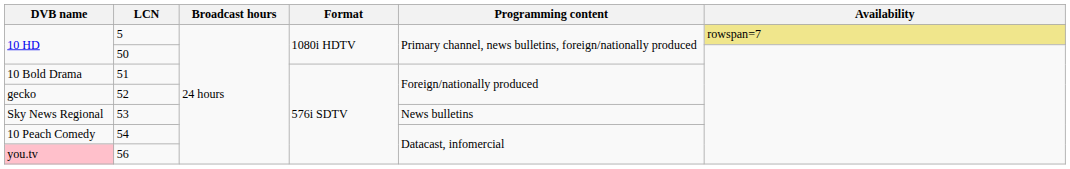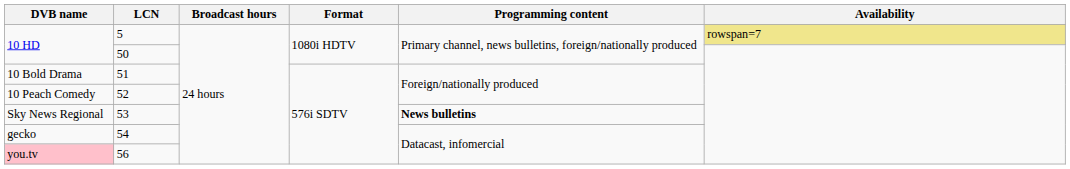(22, 94) gecko -> (51, 94) 10 Peach Comedy
(437, 114) normal -> (438, 114) bold
(51, 134) 10 Peach Comedy -> (22, 134) gecko
